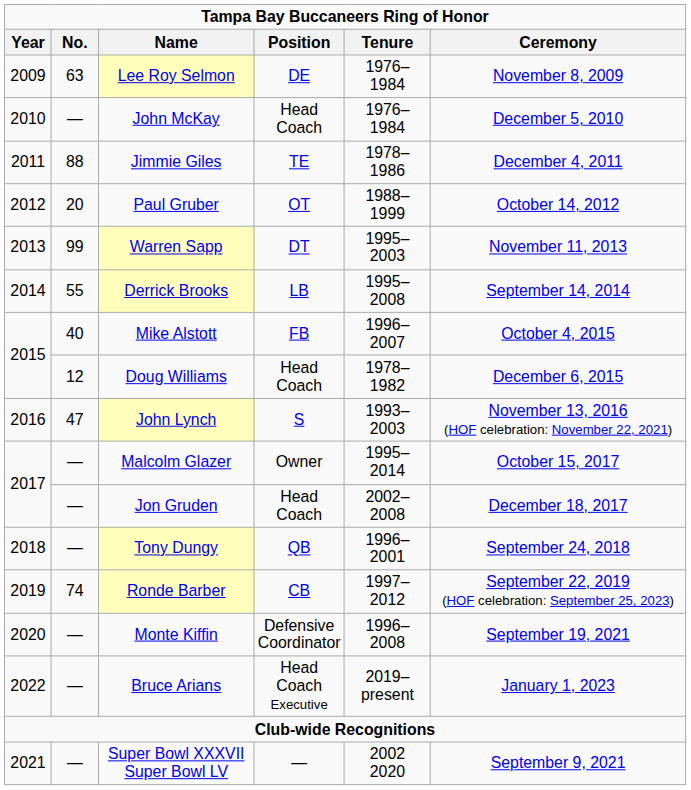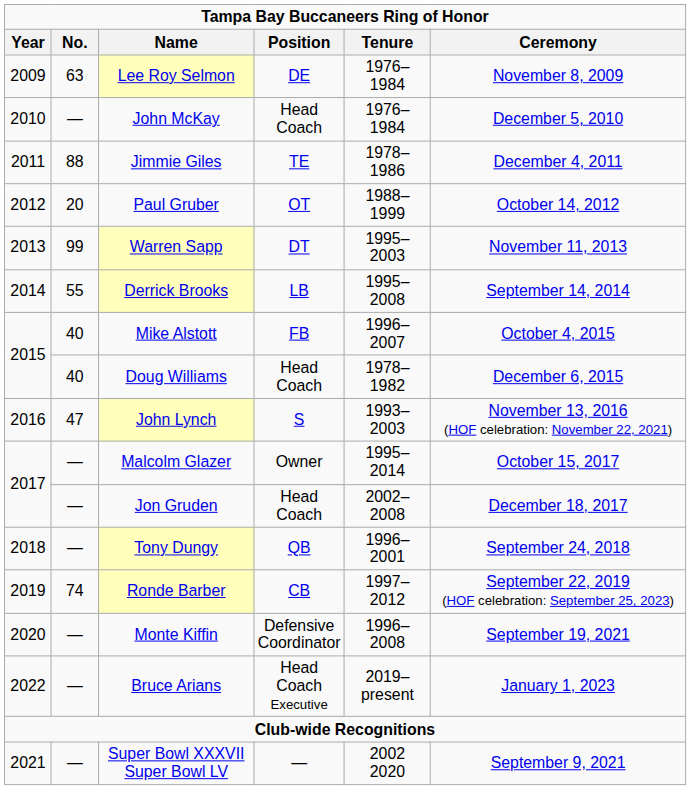(75, 376) 12 -> (75, 376) 40
